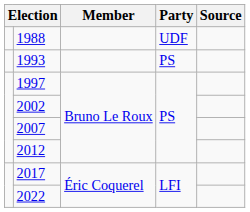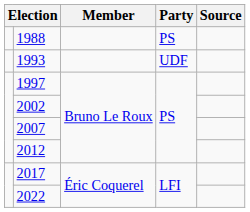(174, 38) UDF -> (167, 38) PS
(167, 60) PS -> (174, 60) UDF
